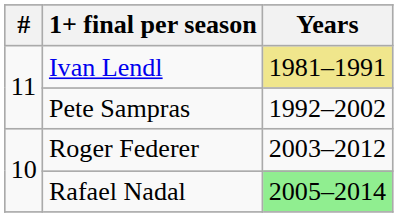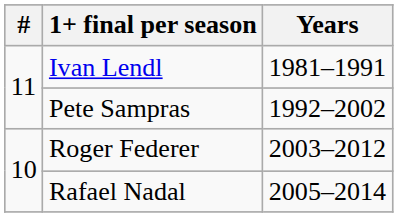(327, 66) khaki background -> (327, 66) no background
(327, 190) lightgreen background -> (327, 190) no background
